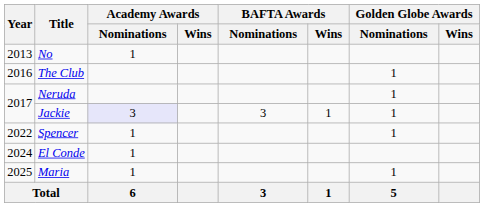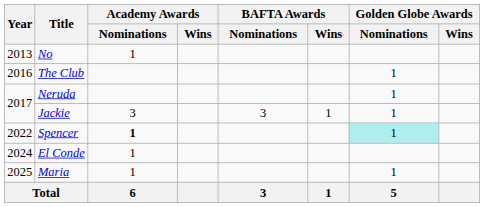(133, 113) lavender background -> (133, 113) no background
(133, 133) normal -> (133, 133) bold
(394, 133) no background -> (394, 133) paleturquoise background
